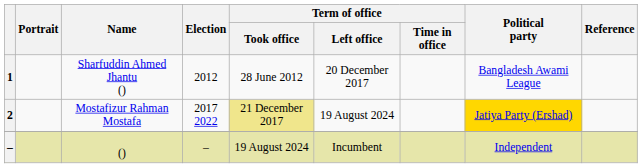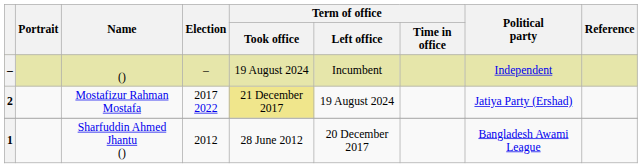rows swapped: (122, 77) <-> (122, 153)
(523, 115) gold background -> (523, 102) no background
